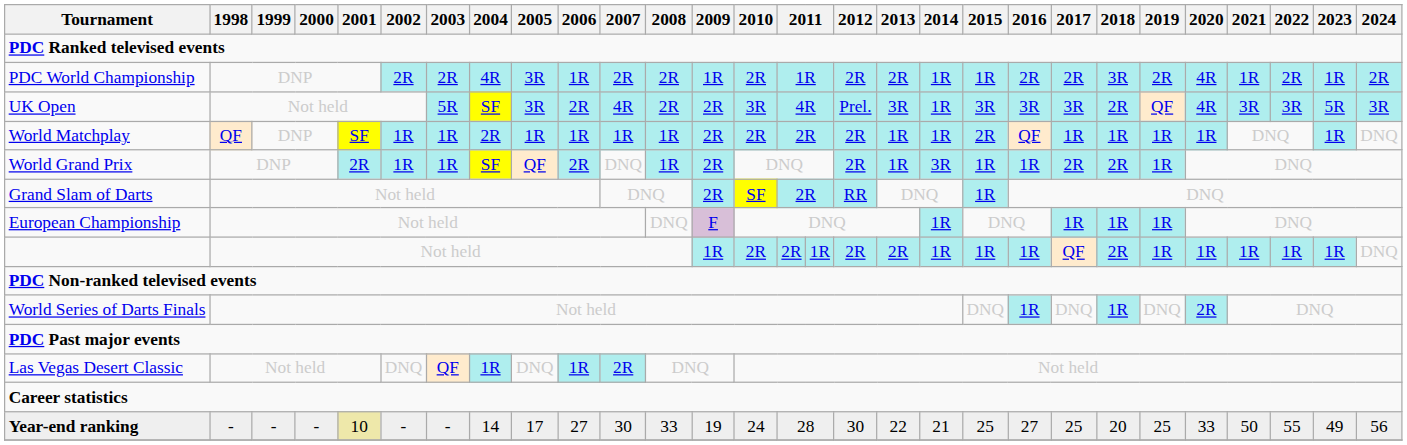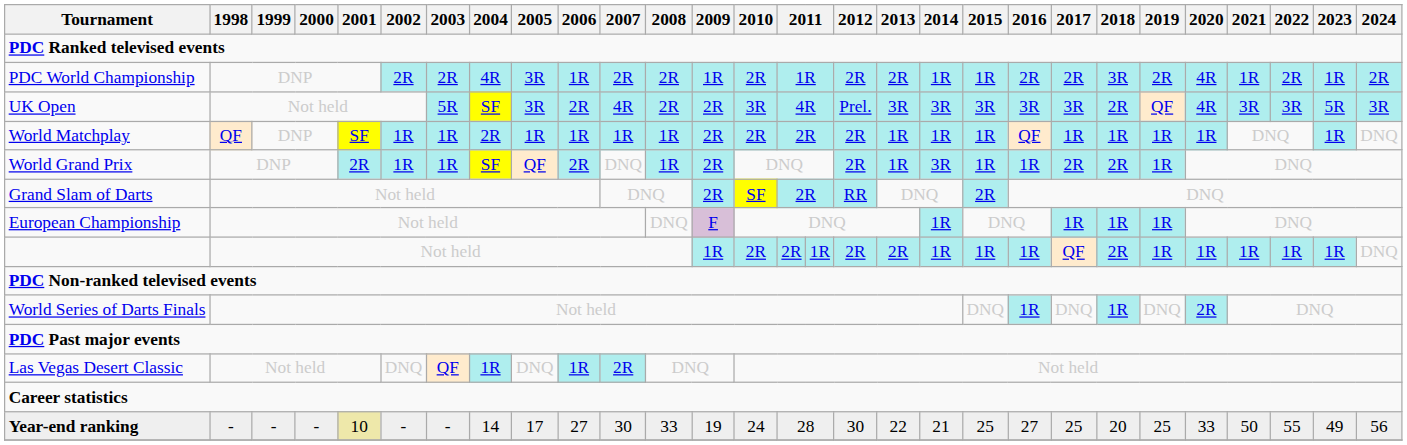(941, 106) 1R -> (941, 106) 3R
(985, 135) 2R -> (985, 135) 1R
(985, 193) 1R -> (985, 193) 2R
